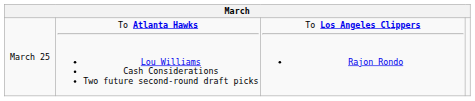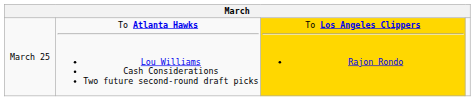(363, 43) no background -> (363, 43) gold background
